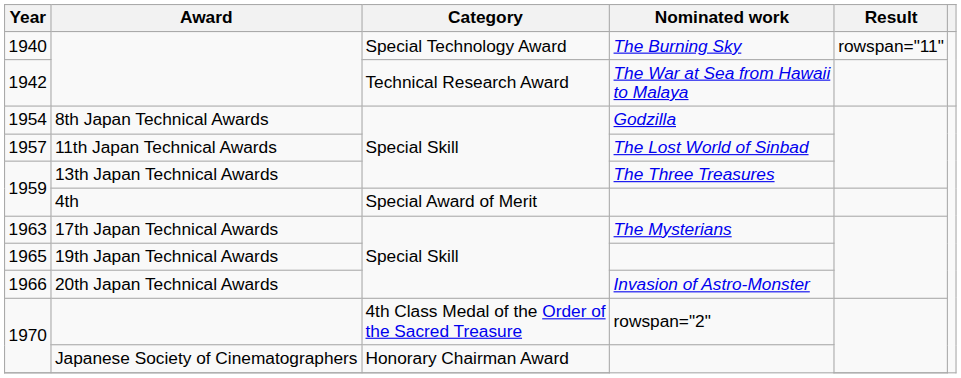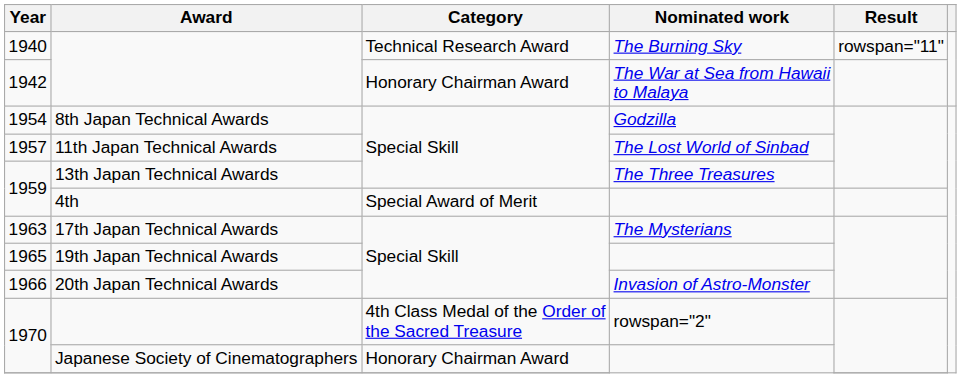(466, 45) Special Technology Award -> (467, 45) Technical Research Award
(467, 82) Technical Research Award -> (467, 82) Honorary Chairman Award
